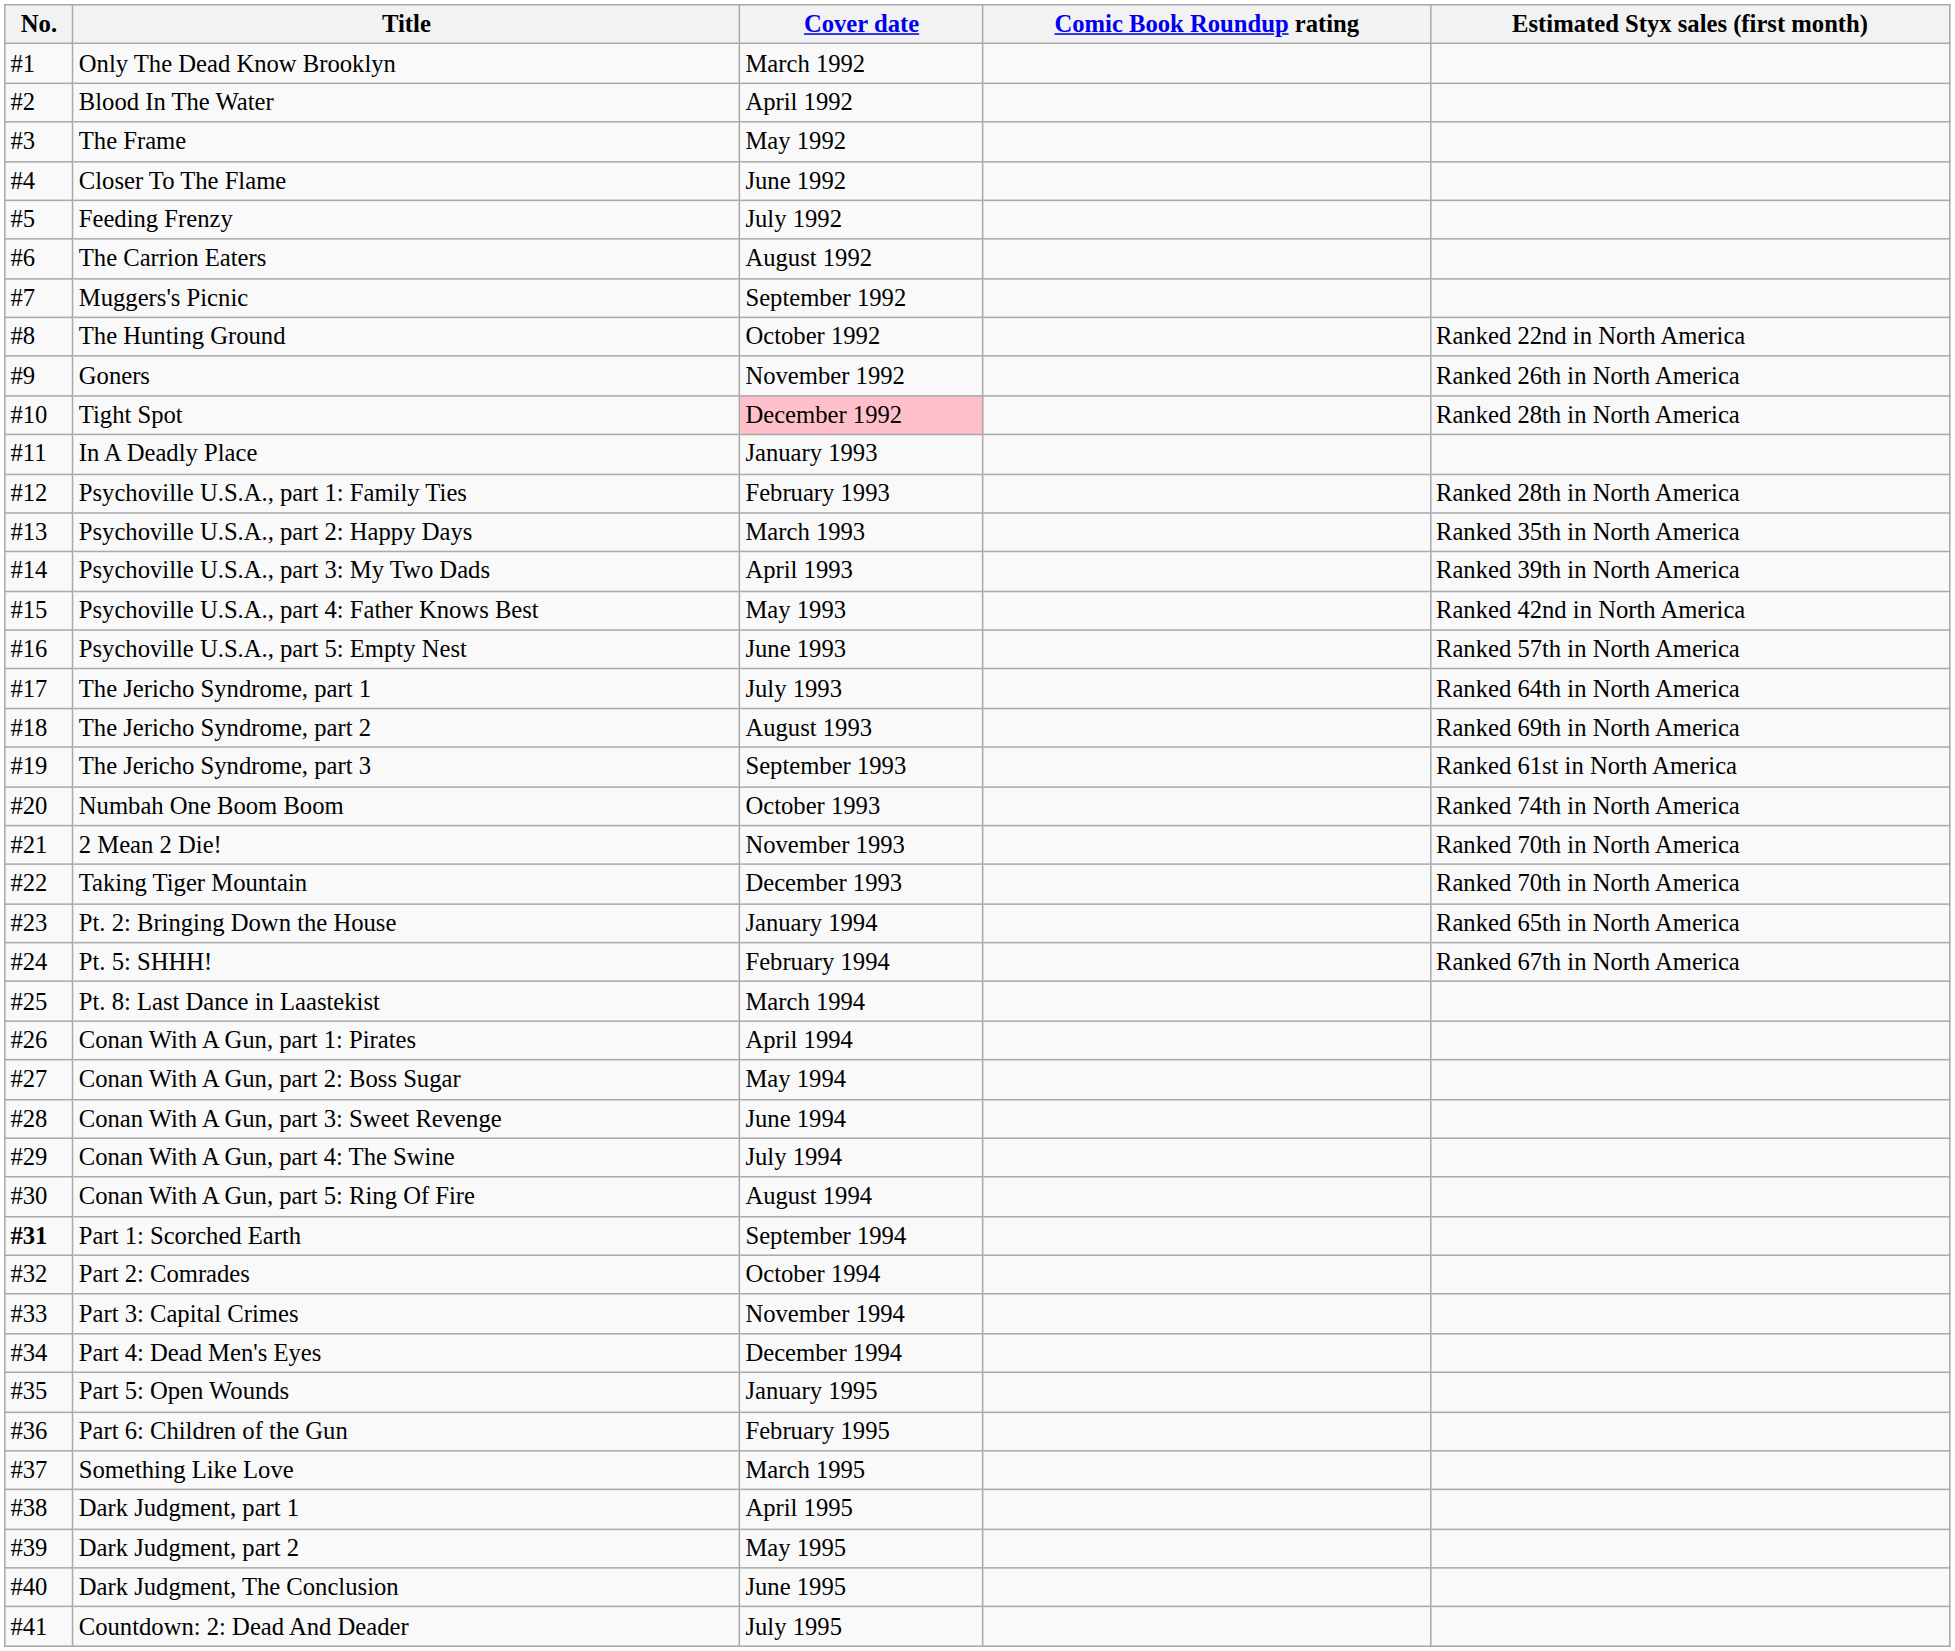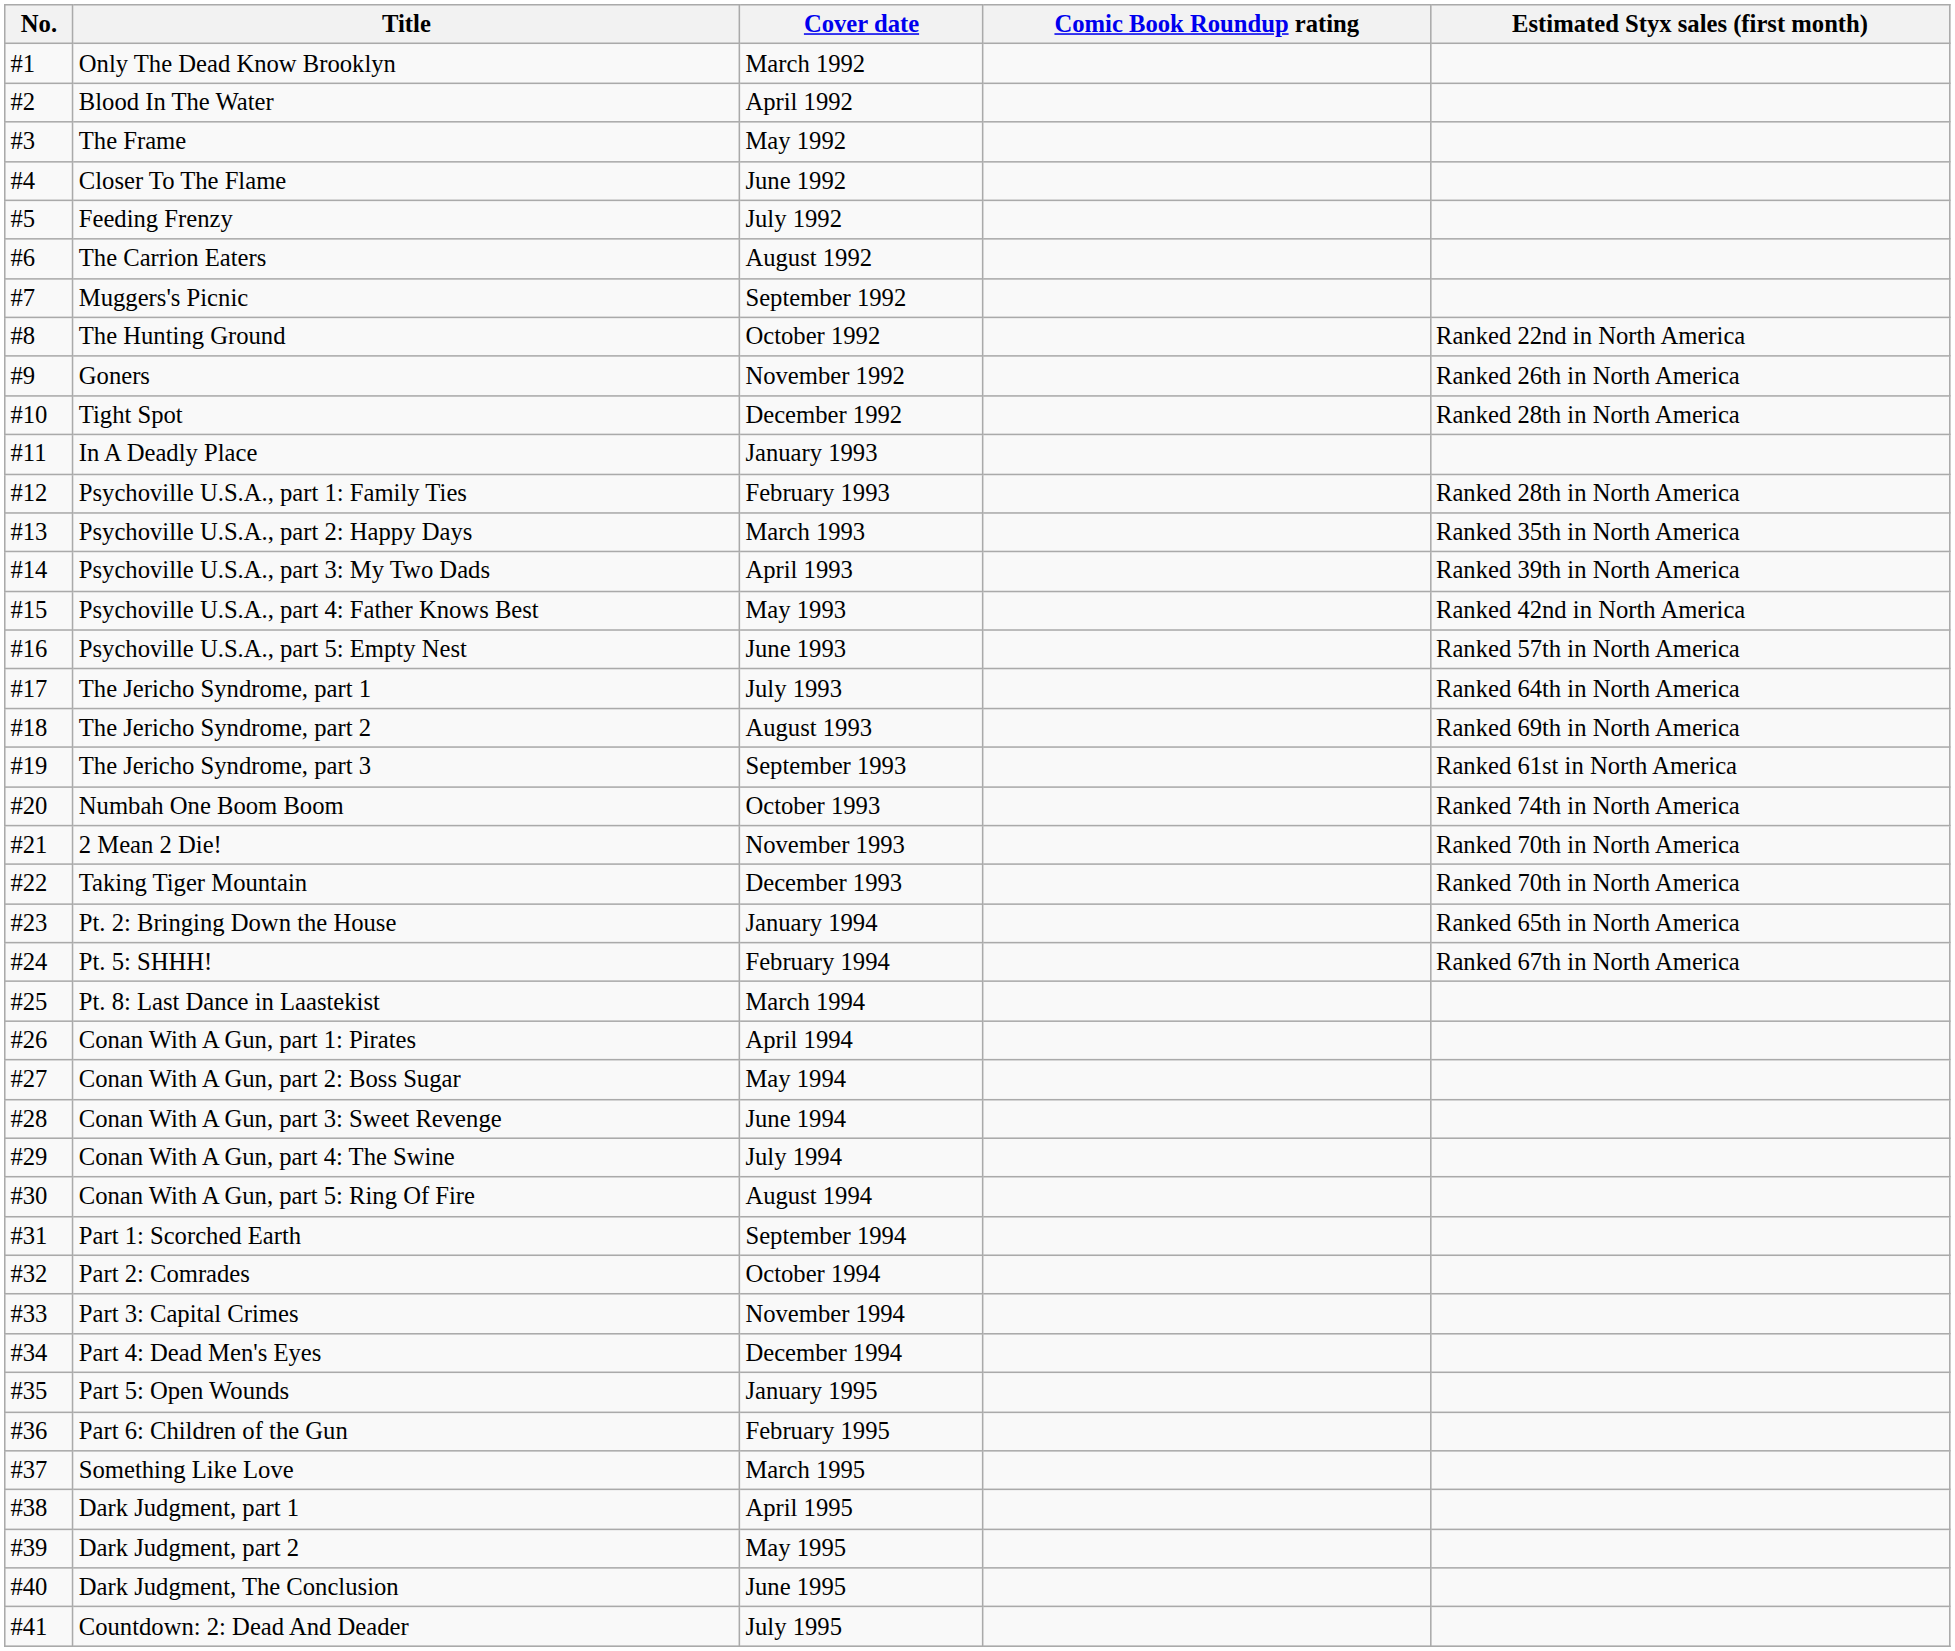(824, 414) pink background -> (824, 414) no background
(29, 1235) bold -> (29, 1235) normal
